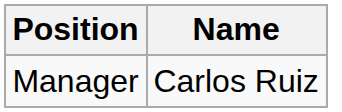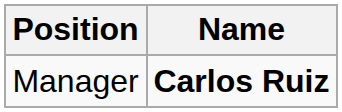(236, 80) normal -> (241, 80) bold
